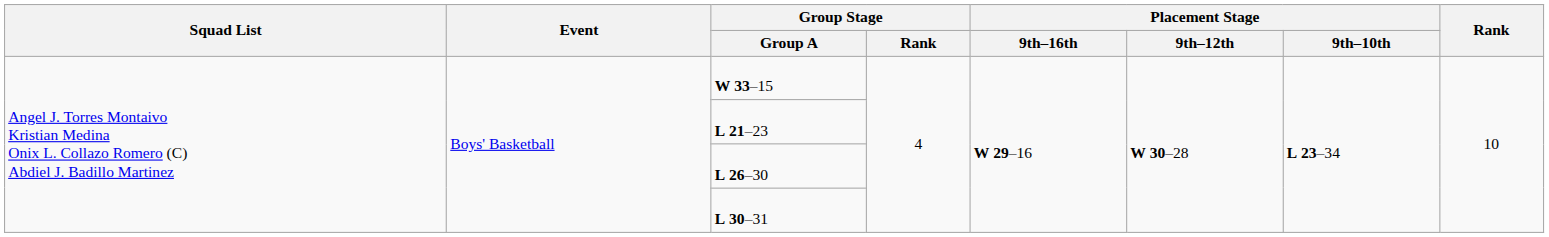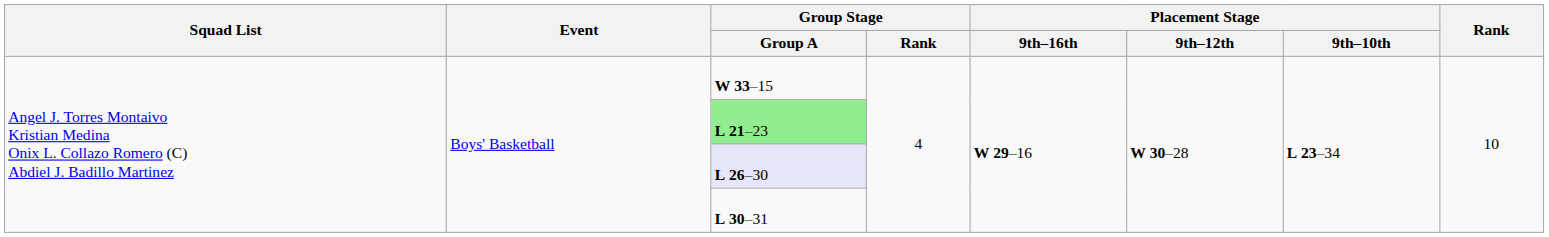(741, 131) no background -> (741, 131) lightgreen background
(741, 175) no background -> (741, 175) lavender background
